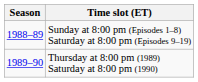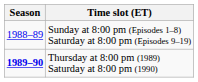(25, 63) normal -> (25, 63) bold
